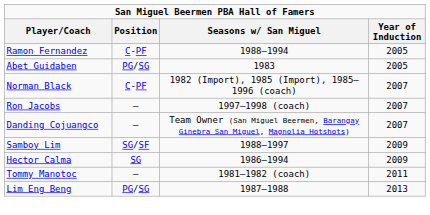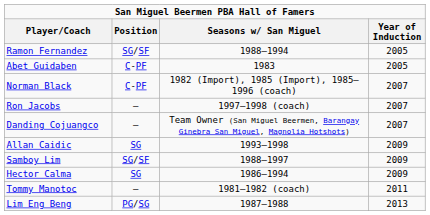(136, 51) C-PF -> (136, 51) SG/SF
(136, 66) PG/SG -> (136, 66) C-PF
+ row: (39, 145)
